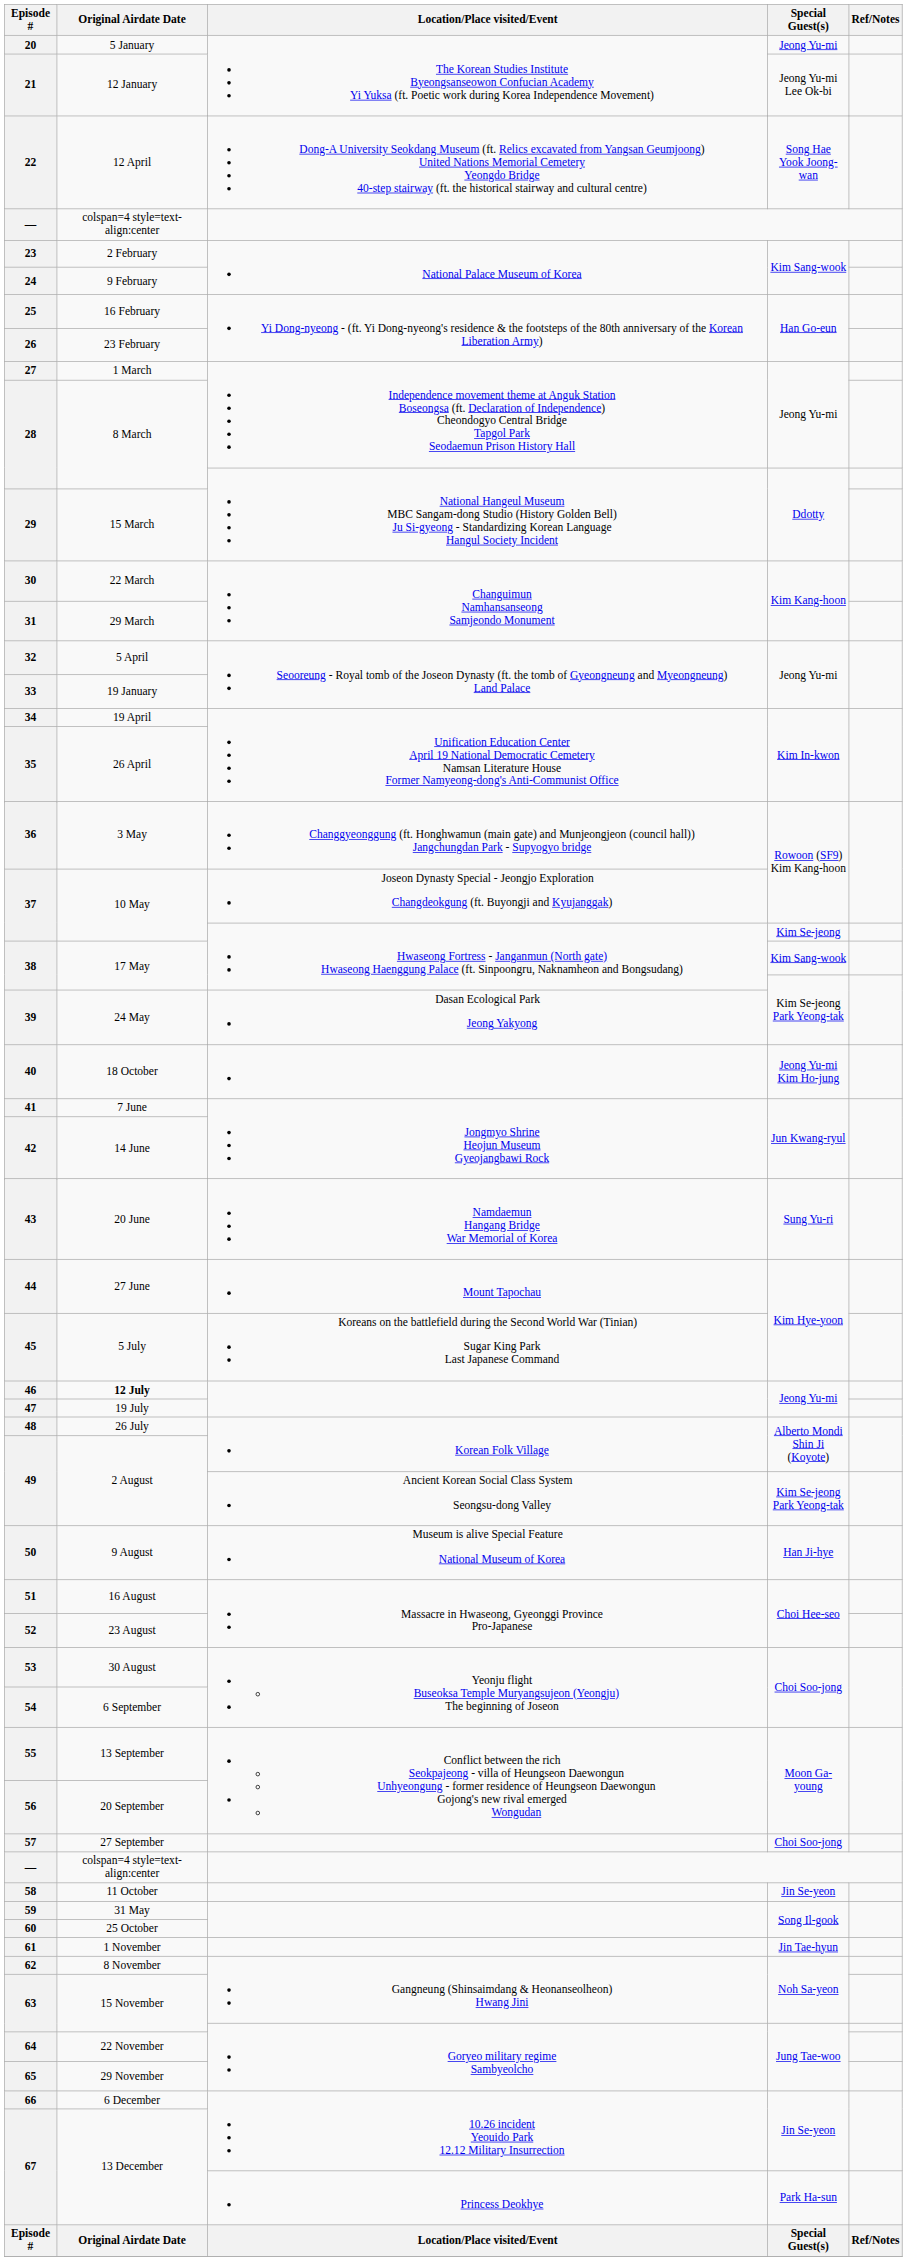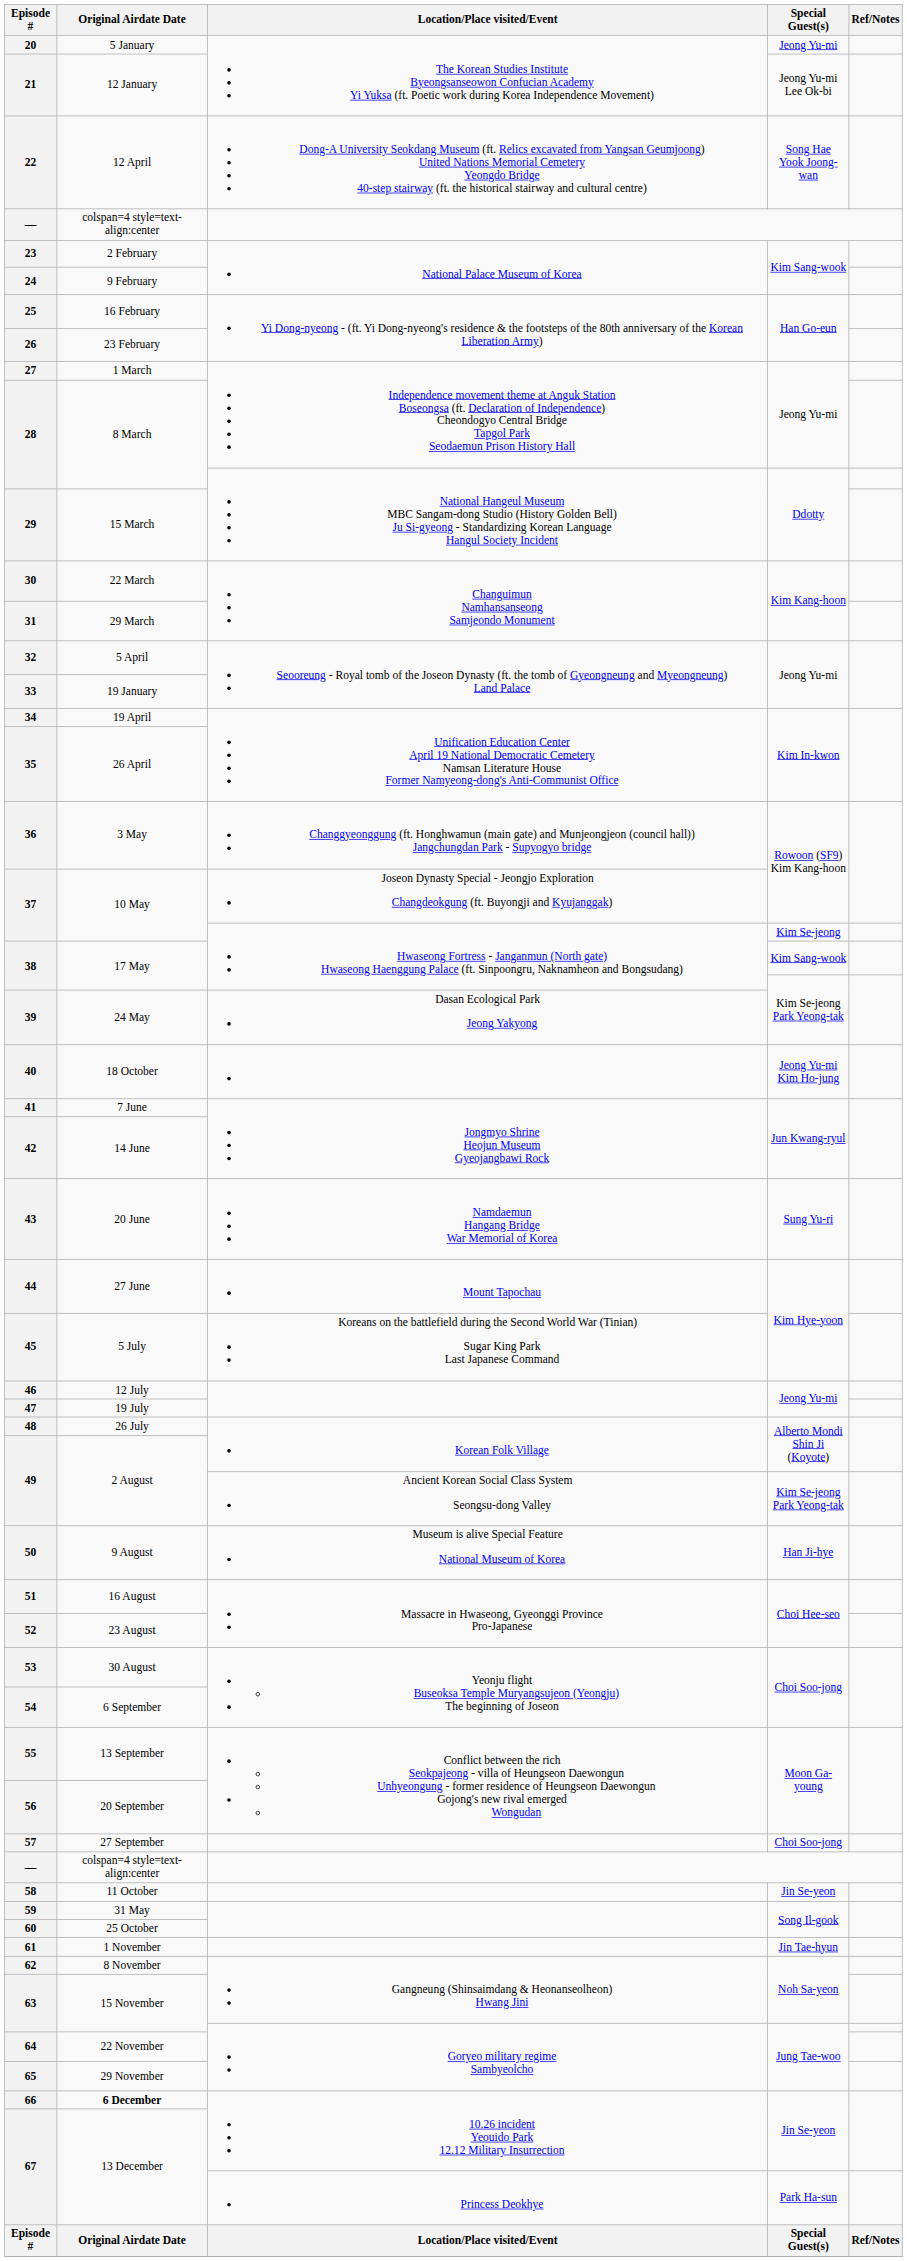(132, 1389) bold -> (132, 1389) normal
(132, 2099) normal -> (132, 2099) bold
